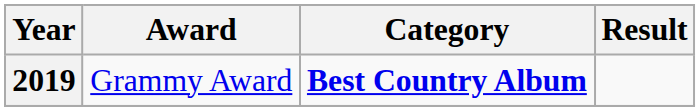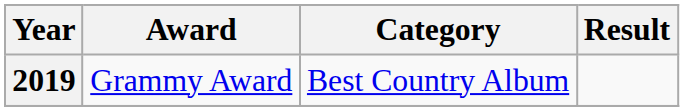(447, 79) bold -> (438, 79) normal
